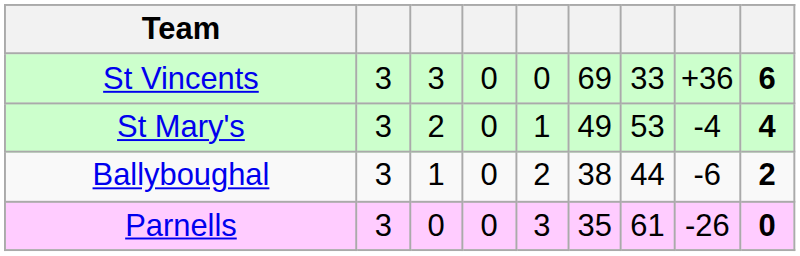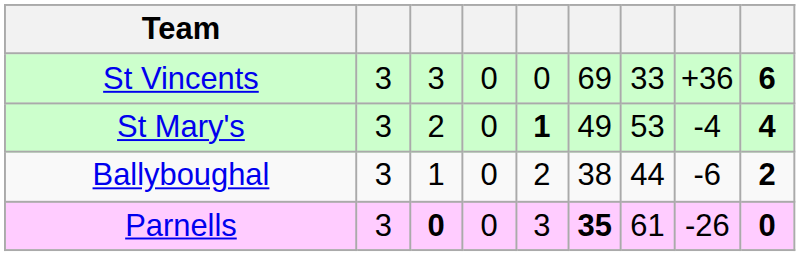(542, 126) normal -> (542, 126) bold
(436, 224) normal -> (436, 224) bold
(595, 224) normal -> (595, 224) bold
